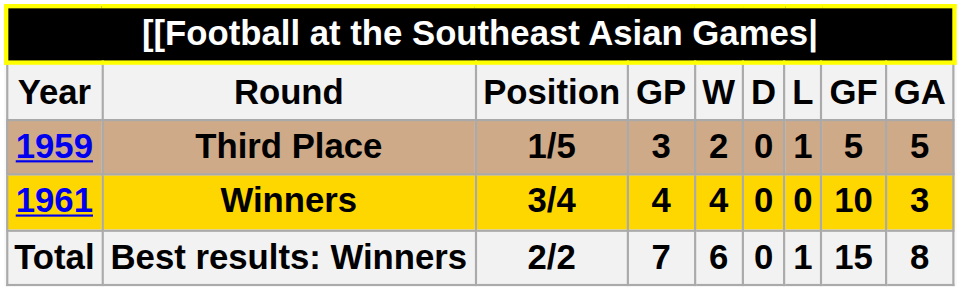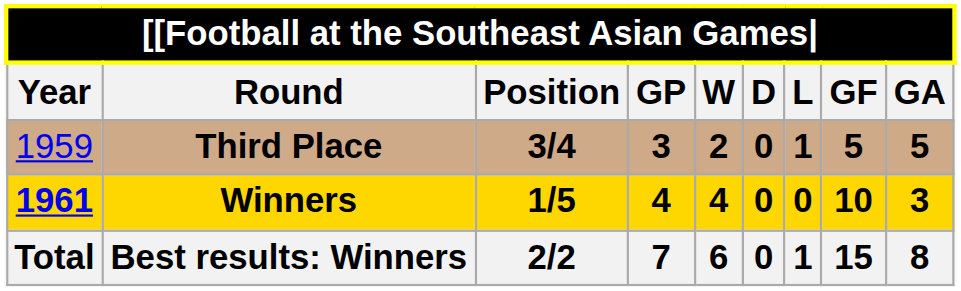(54, 146) bold -> (54, 146) normal
(552, 146) 1/5 -> (552, 146) 3/4
(552, 201) 3/4 -> (552, 201) 1/5
